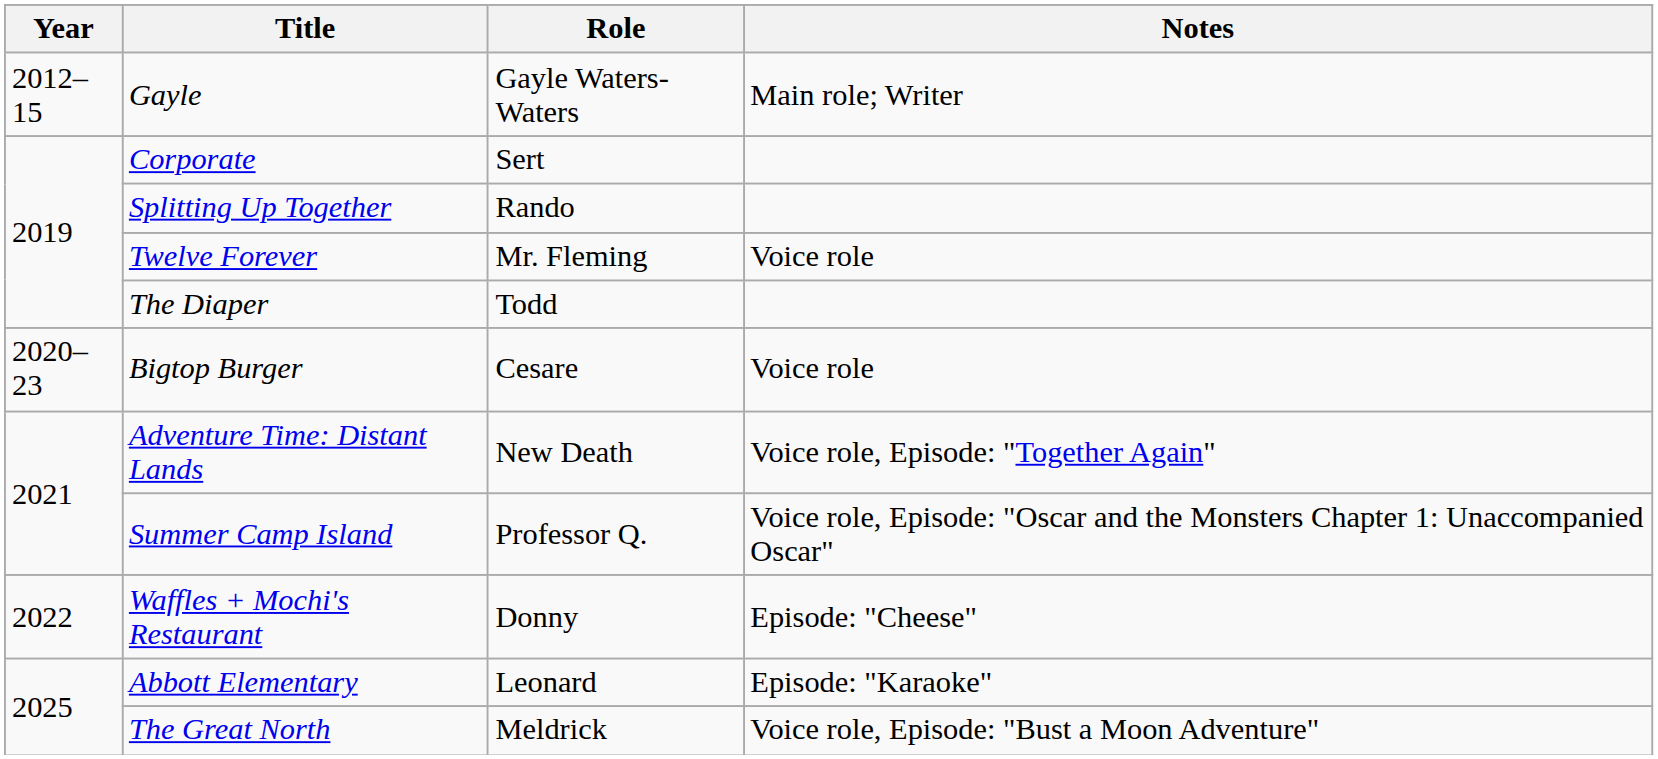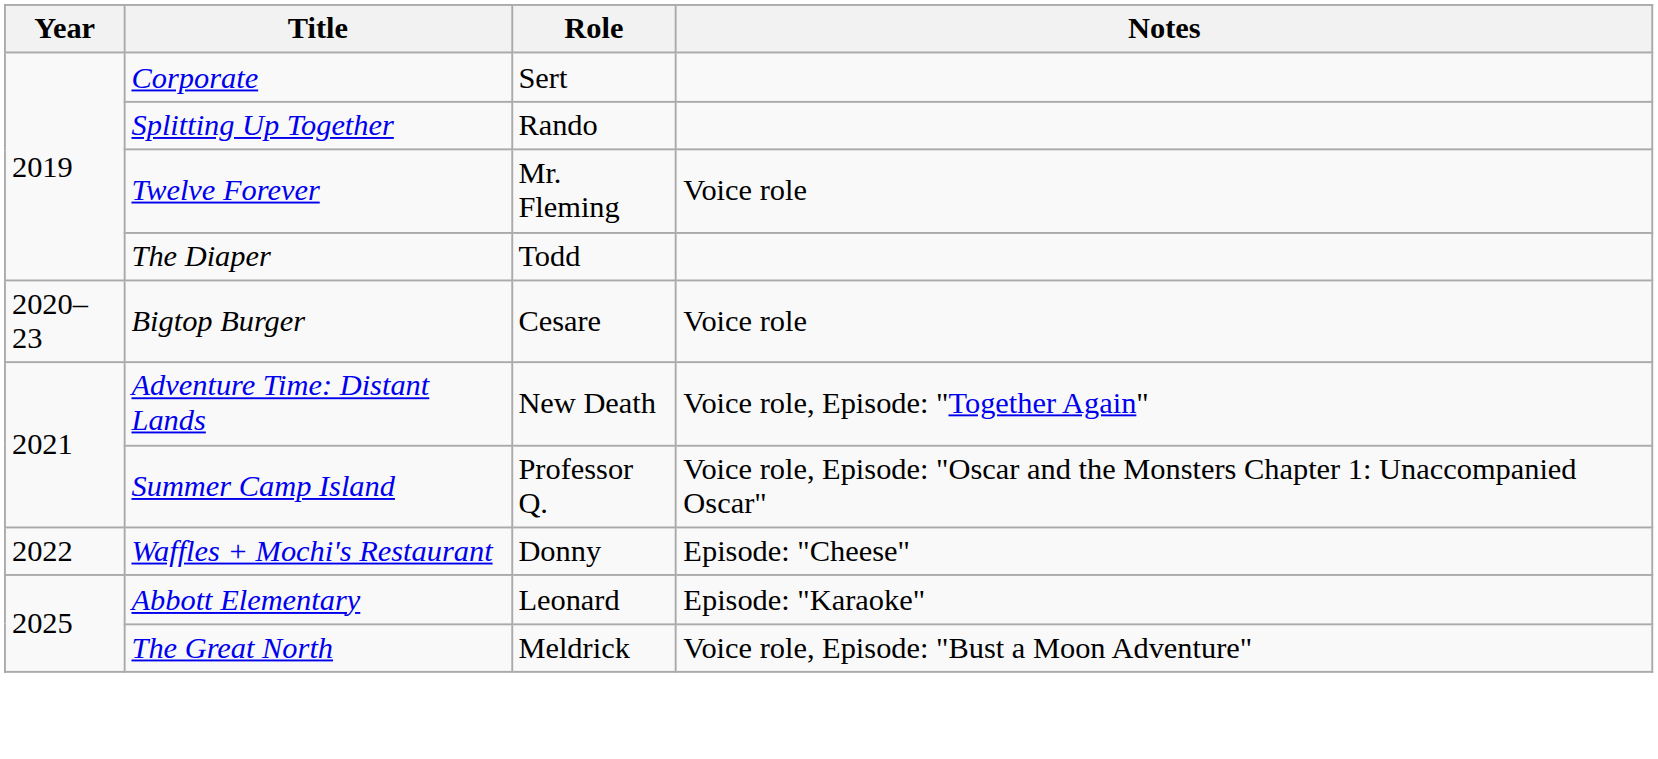- row: (165, 93)
